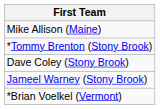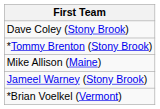(54, 29) Mike Allison (Maine) -> (68, 29) Dave Coley (Stony Brook)
(68, 63) Dave Coley (Stony Brook) -> (54, 63) Mike Allison (Maine)
